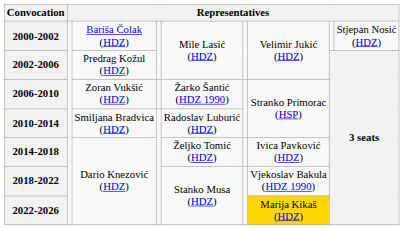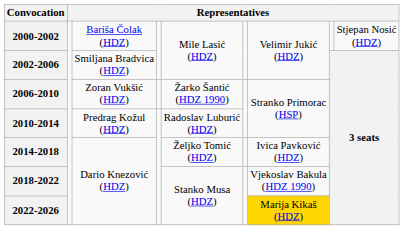(114, 65) Predrag Kožul (HDZ) -> (114, 65) Smiljana Bradvica (HDZ)
(114, 123) Smiljana Bradvica (HDZ) -> (114, 123) Predrag Kožul (HDZ)
